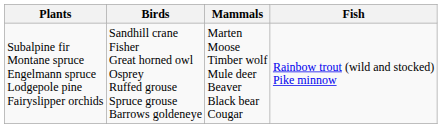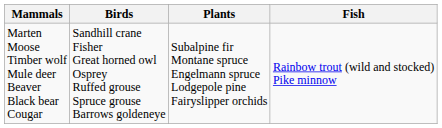columns swapped: (55, 14) <-> (237, 14)
